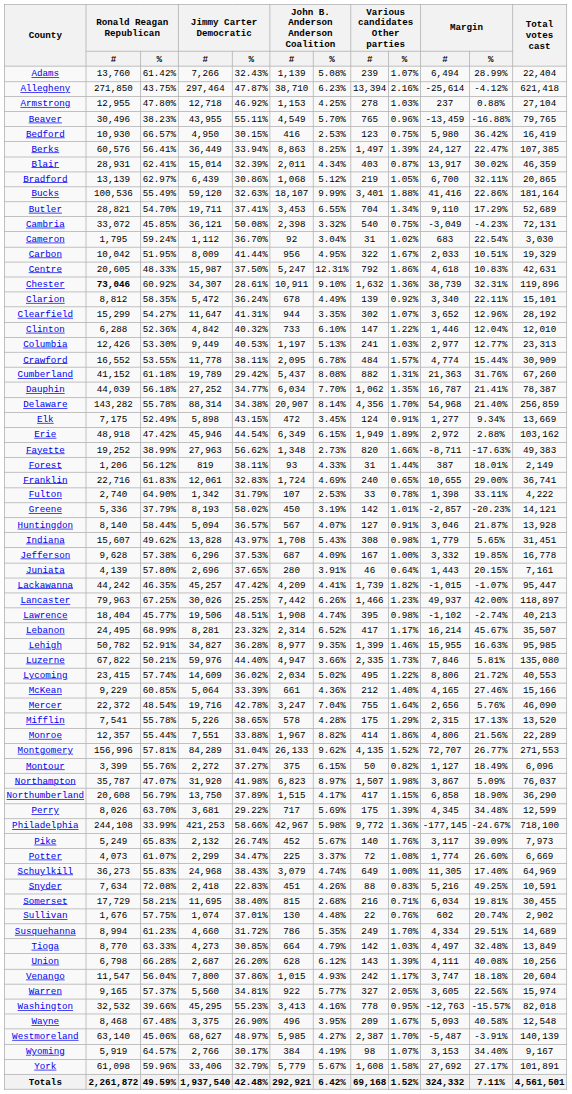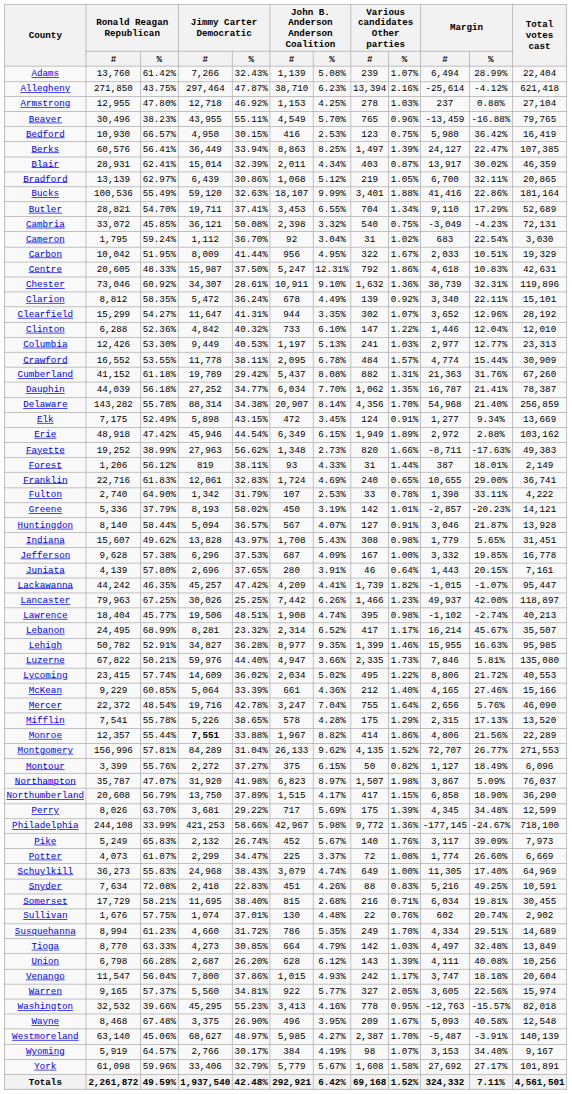(113, 285) bold -> (113, 285) normal
(205, 736) normal -> (205, 736) bold
